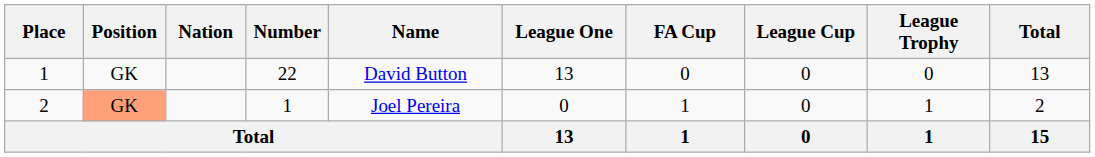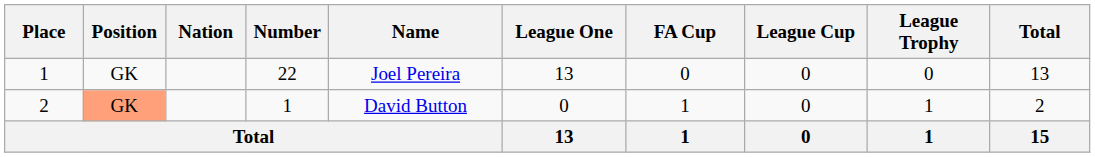(416, 74) David Button -> (416, 74) Joel Pereira
(416, 105) Joel Pereira -> (416, 105) David Button
